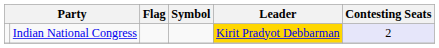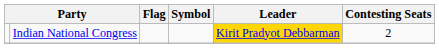(388, 33) lavender background -> (388, 33) no background
